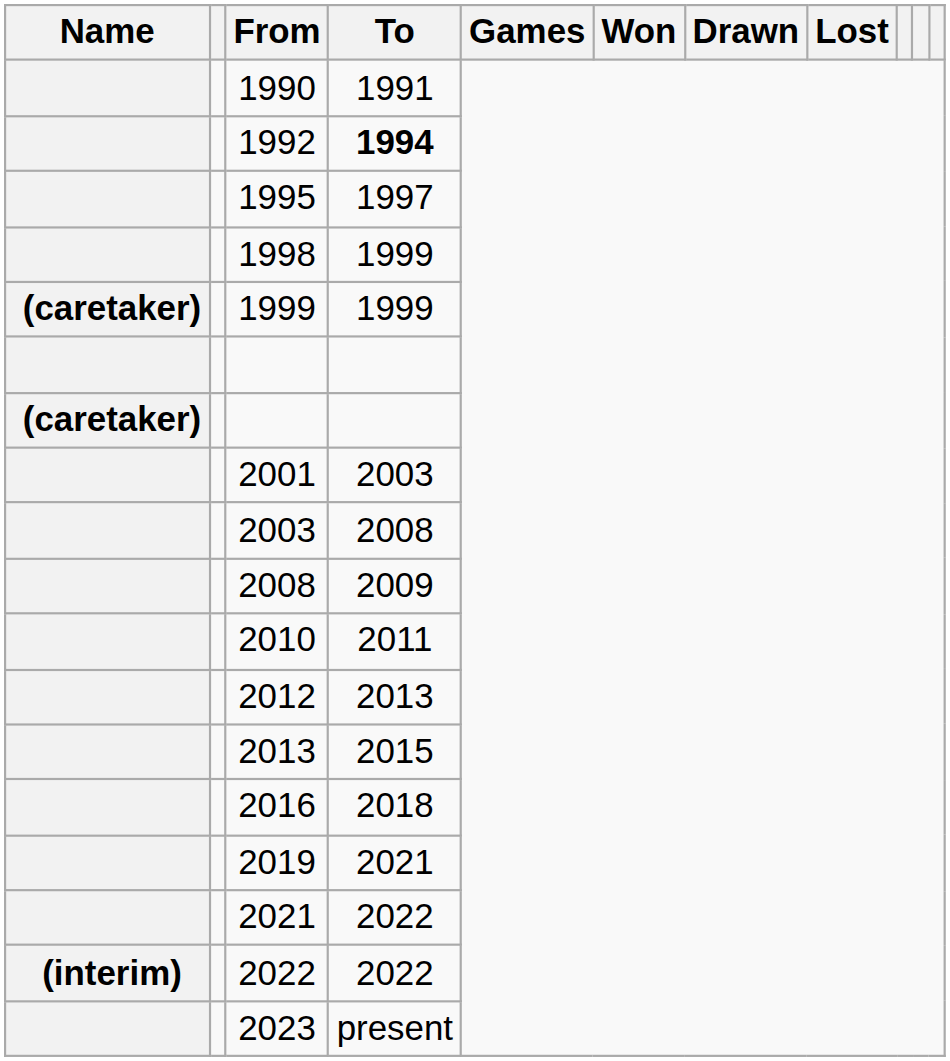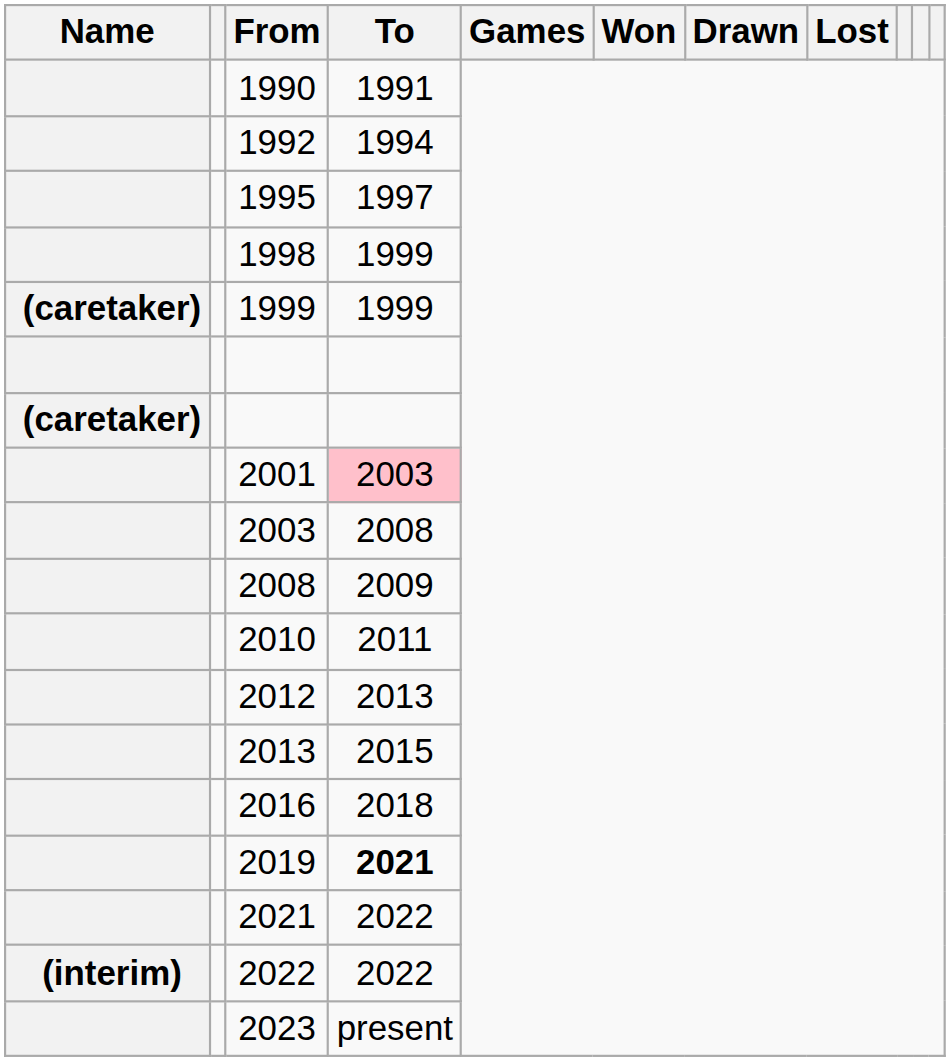(395, 142) bold -> (395, 142) normal
(395, 474) no background -> (395, 474) pink background
(395, 861) normal -> (395, 861) bold
